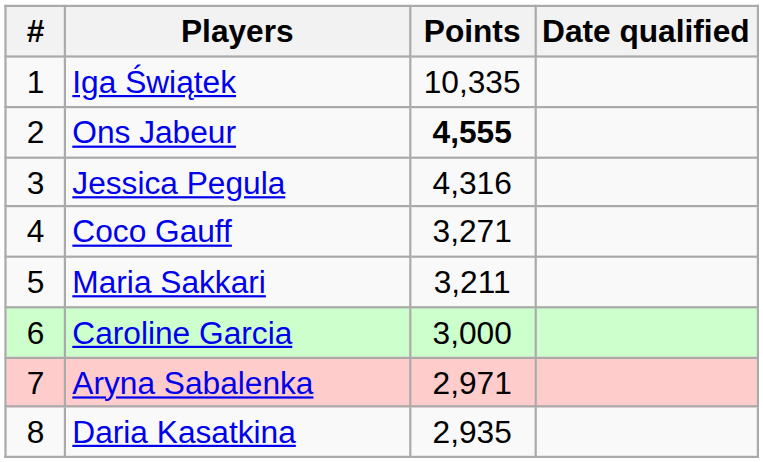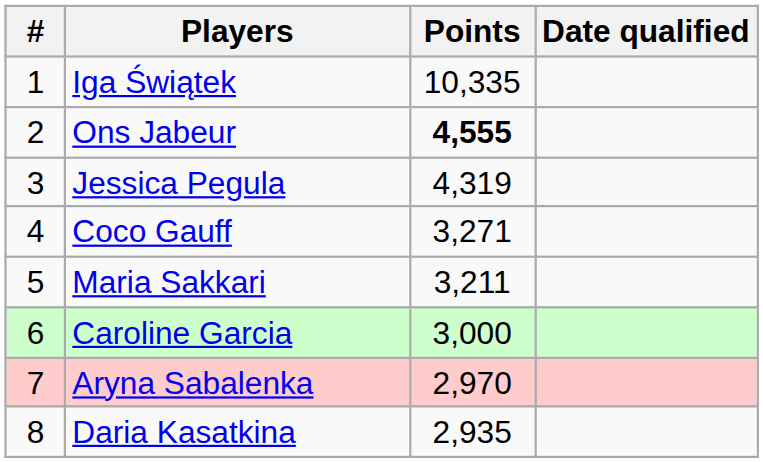(472, 182) 4,316 -> (472, 182) 4,319
(472, 382) 2,971 -> (472, 382) 2,970
